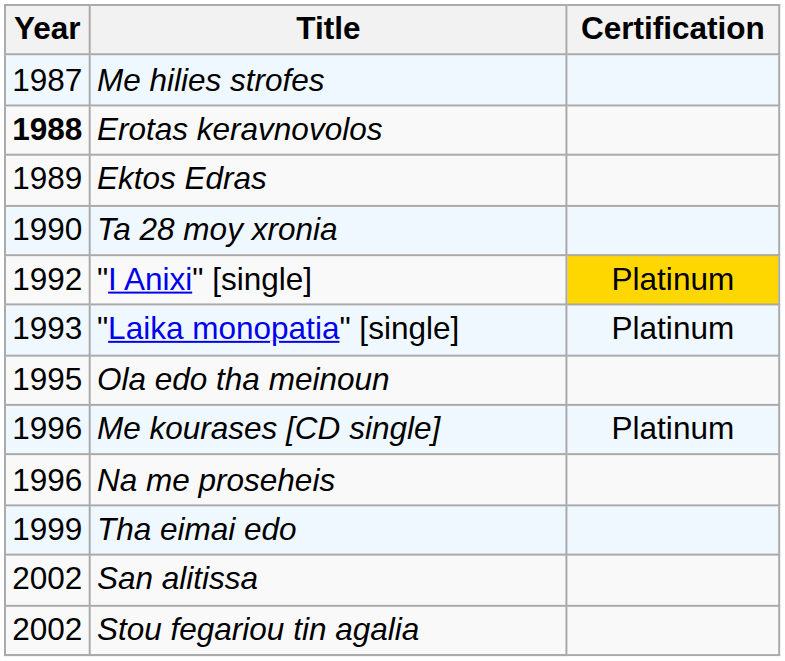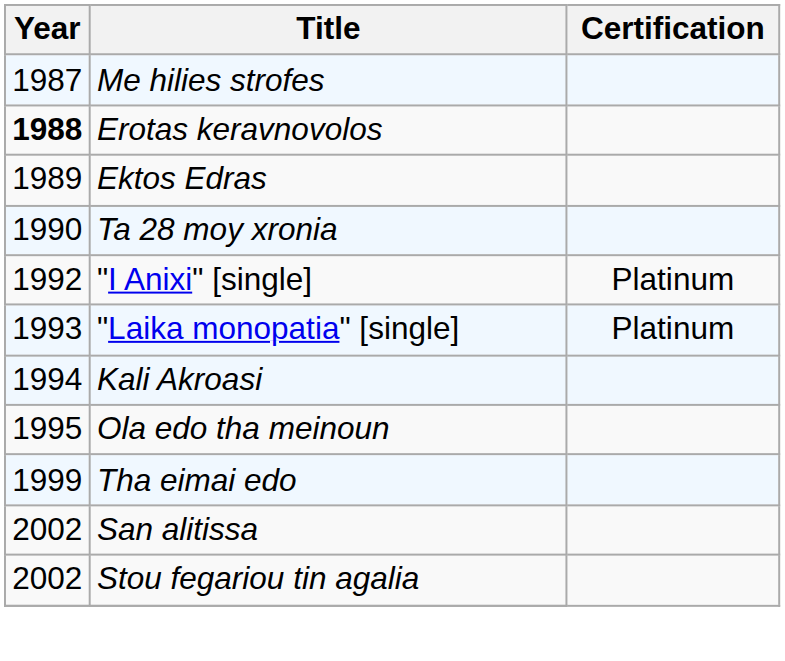(673, 279) gold background -> (673, 279) no background
+ row: (180, 379)
- row: (269, 429)
- row: (216, 479)
